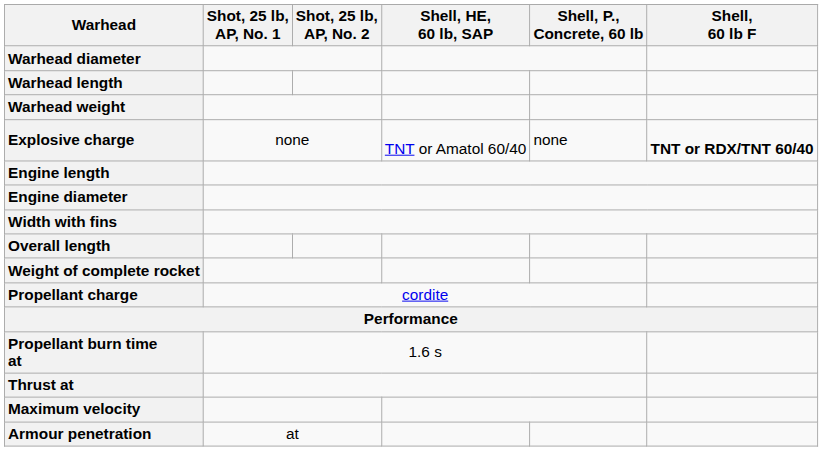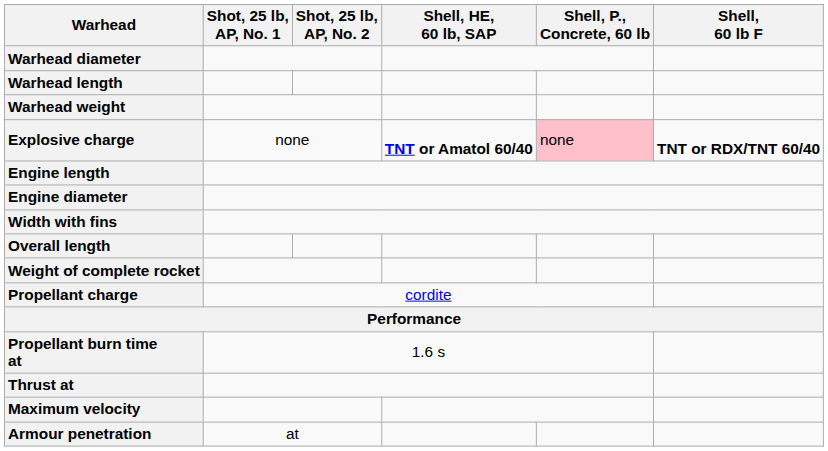(456, 148) normal -> (459, 148) bold
(550, 140) no background -> (557, 140) pink background
